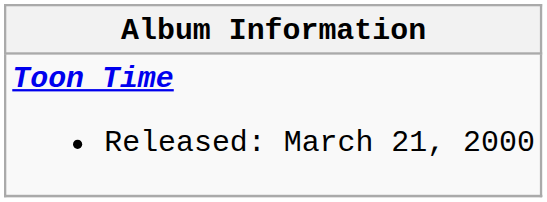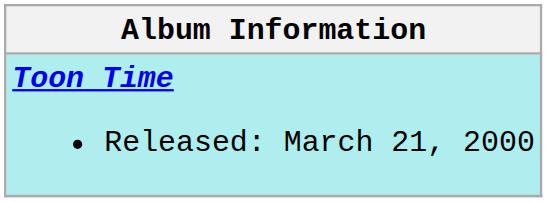(274, 110) no background -> (274, 110) paleturquoise background
